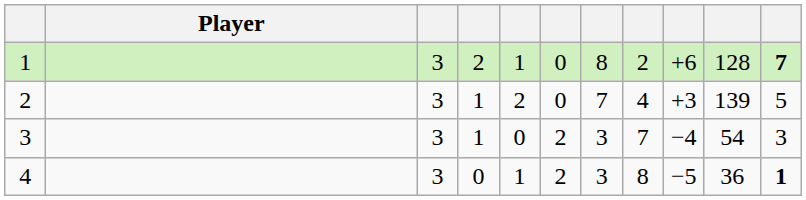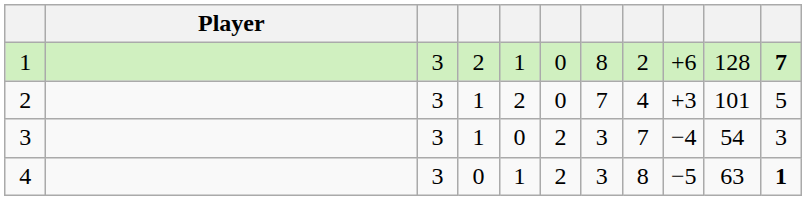(732, 99) 139 -> (732, 99) 101
(732, 175) 36 -> (732, 175) 63
